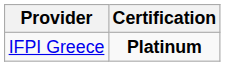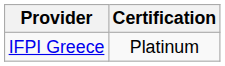(164, 46) bold -> (164, 46) normal
